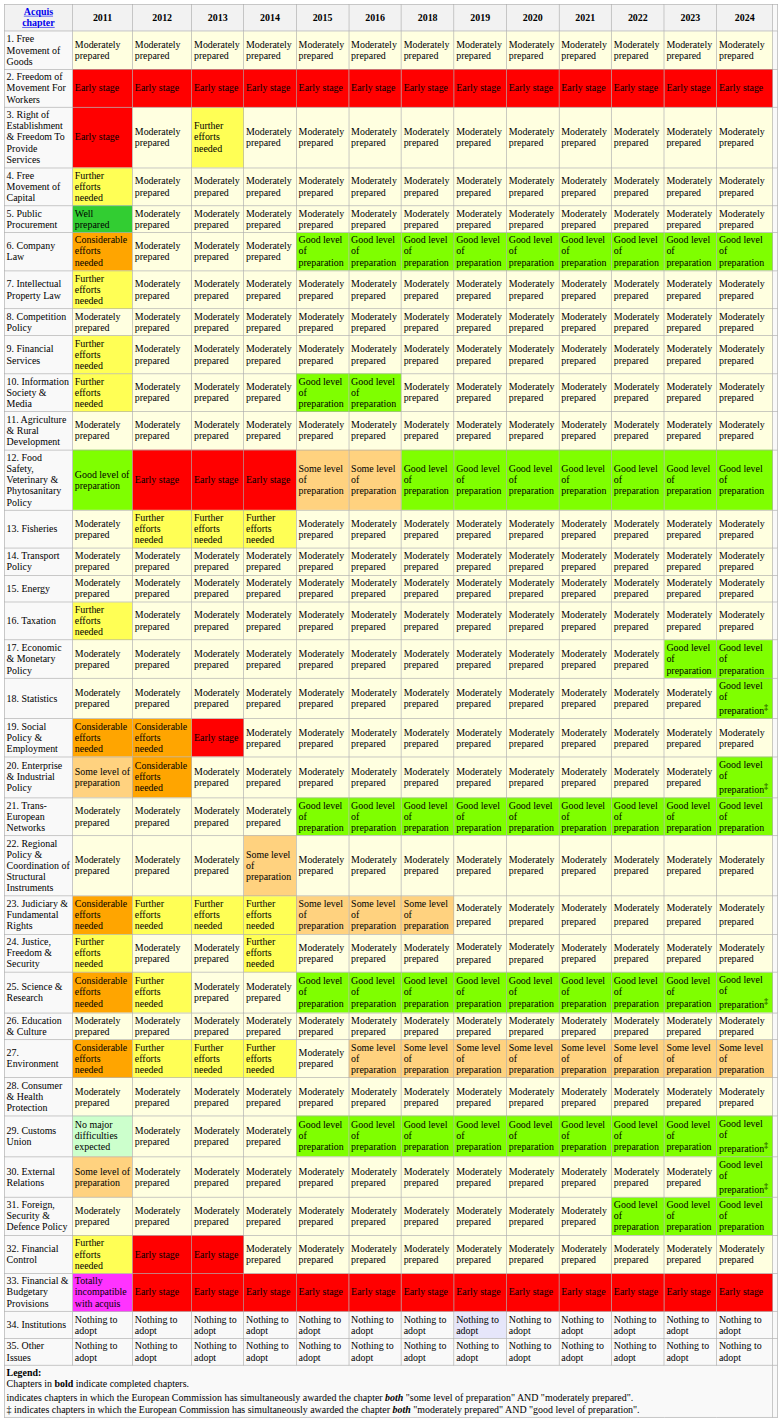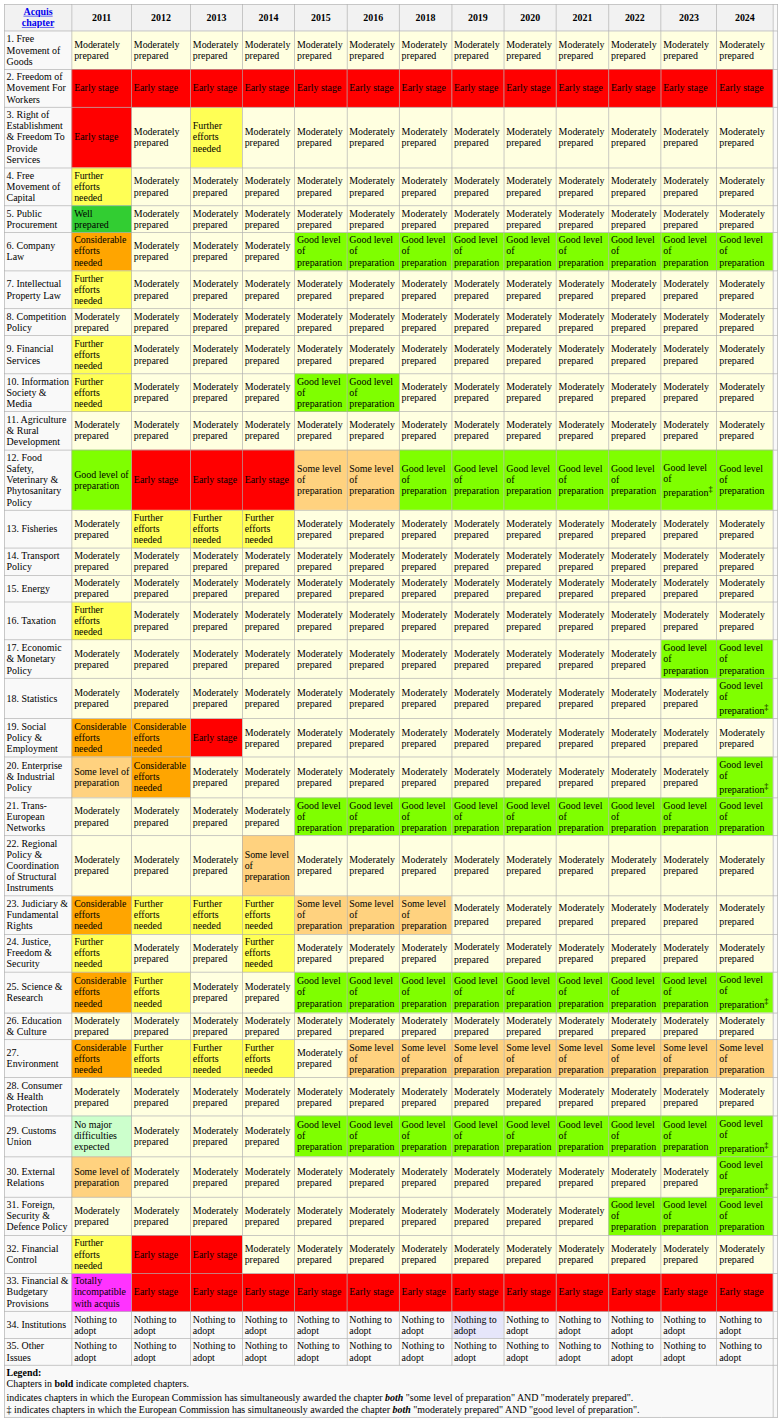(689, 480) Good level of preparation -> (688, 480) Good level of preparation‡
